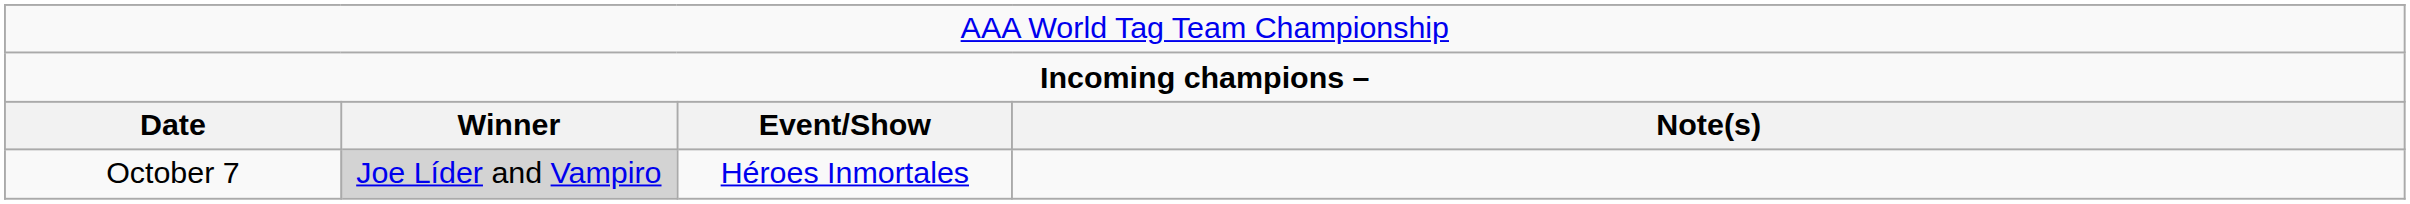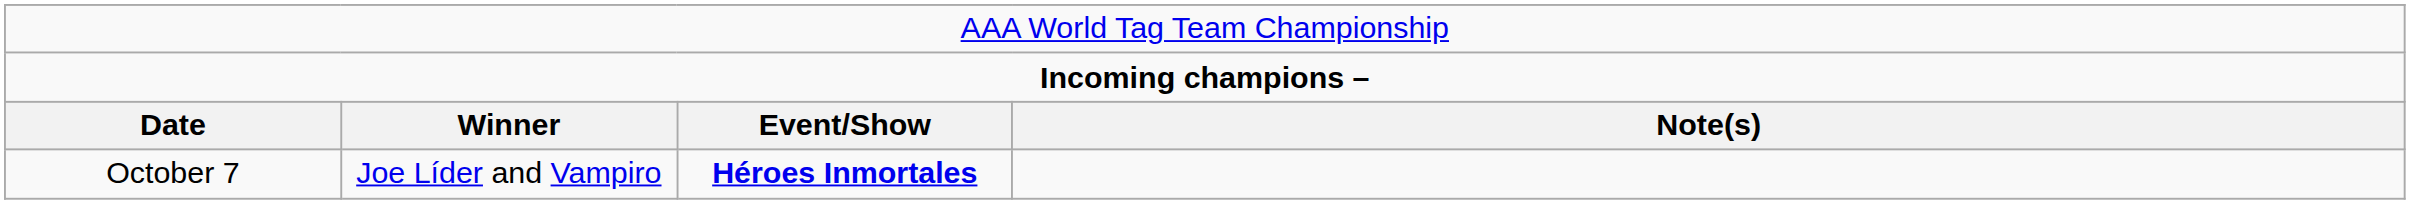(509, 173) lightgrey background -> (509, 173) no background
(845, 173) normal -> (845, 173) bold
